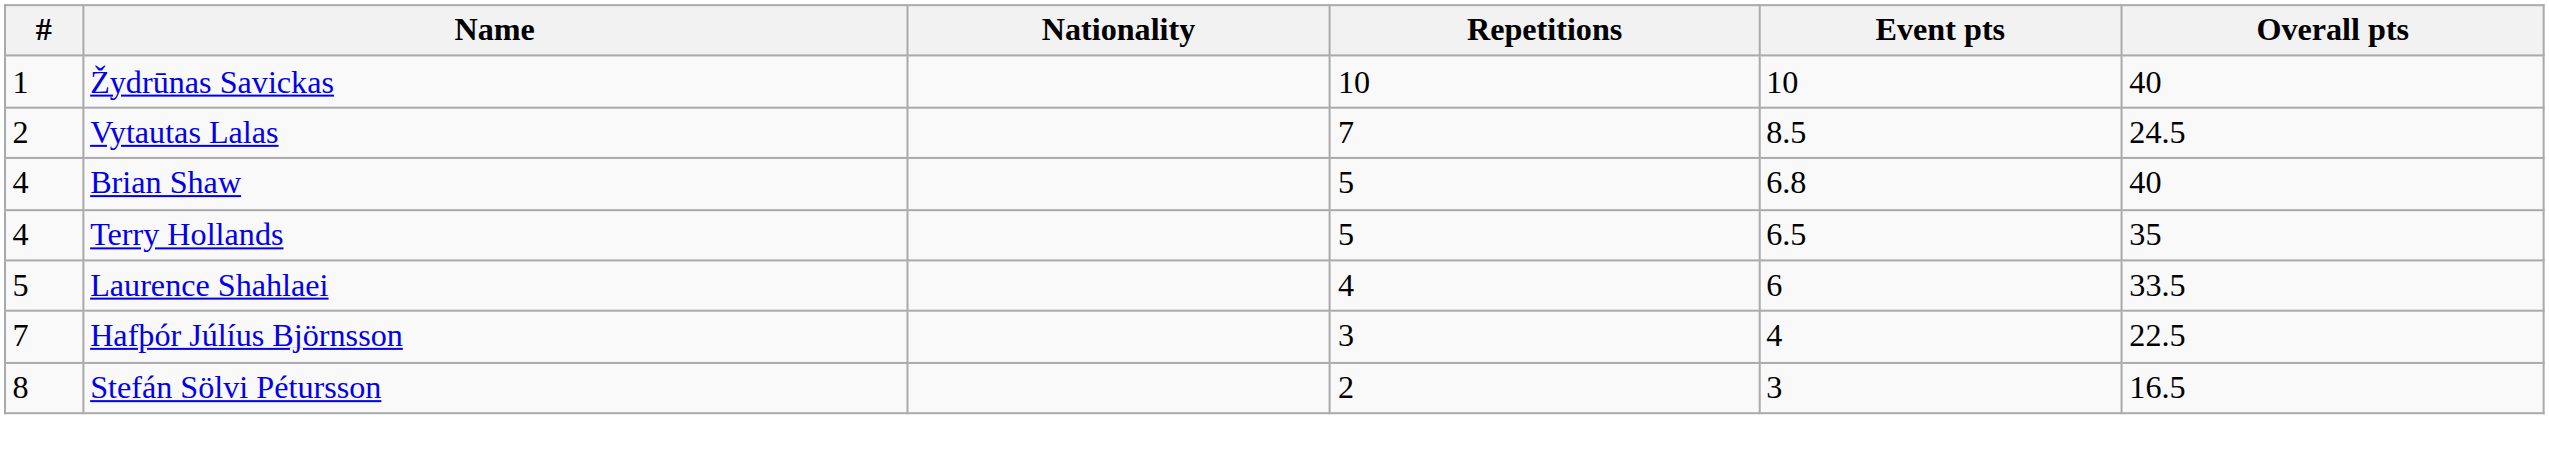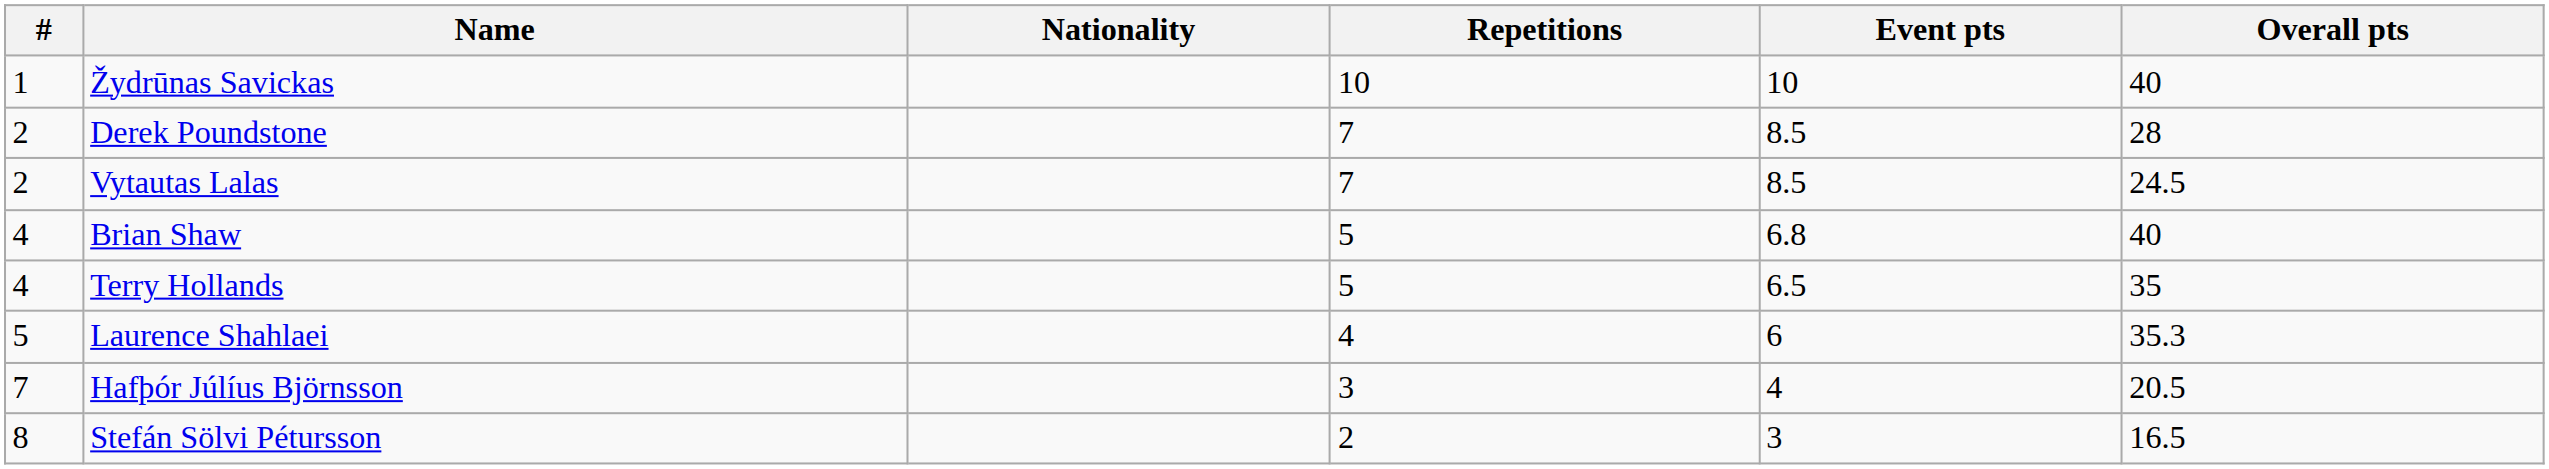+ row: (209, 132)
(2157, 285) 33.5 -> (2157, 336) 35.3
(2157, 336) 22.5 -> (2157, 387) 20.5
